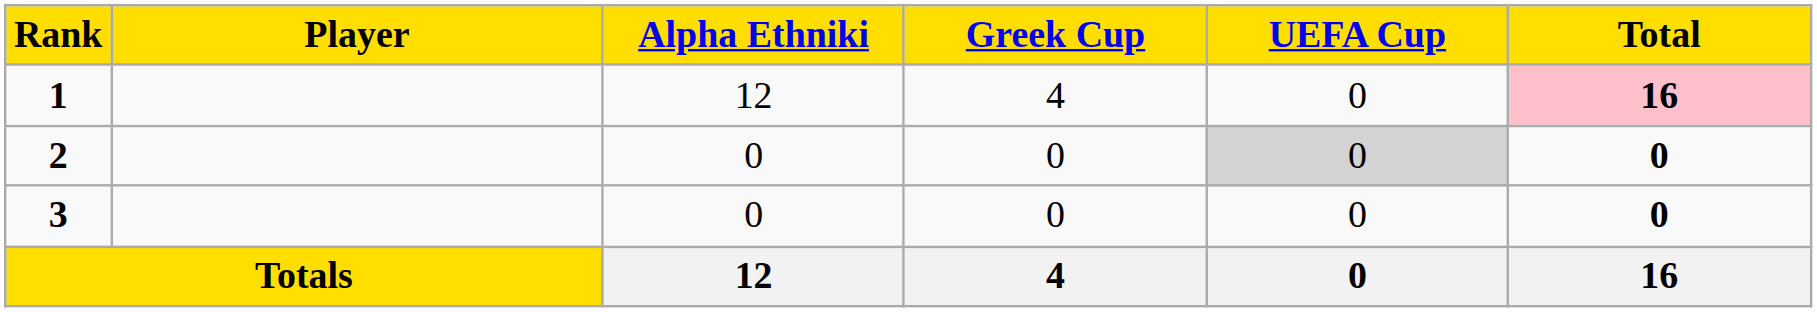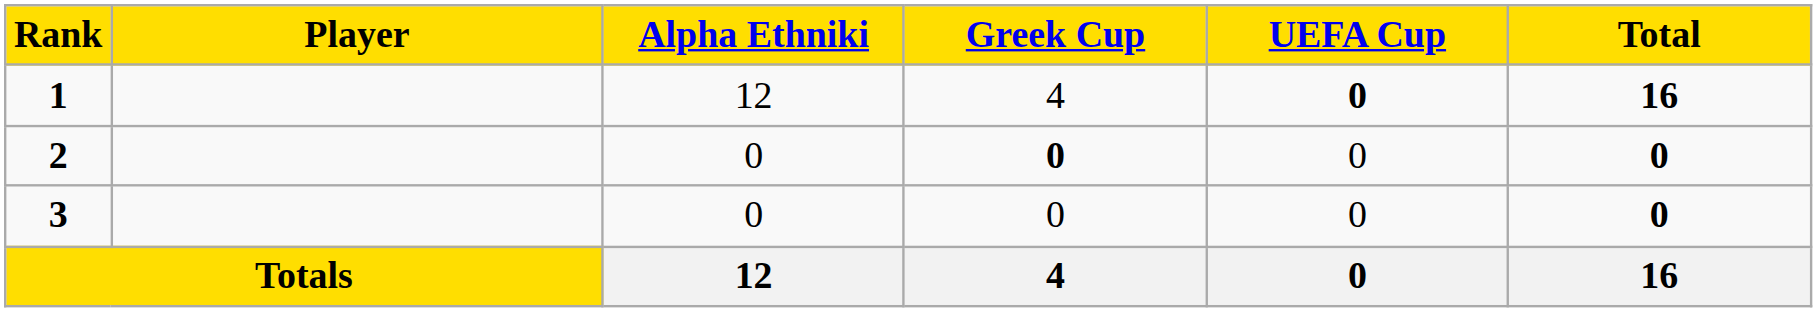(1357, 94) normal -> (1357, 94) bold
(1659, 94) pink background -> (1659, 94) no background
(1056, 154) normal -> (1056, 154) bold
(1357, 154) lightgrey background -> (1357, 154) no background
